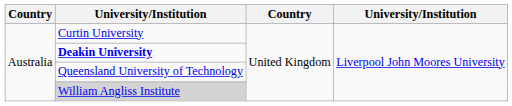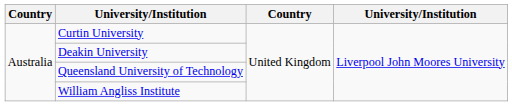(105, 52) bold -> (103, 52) normal
(119, 91) lightgrey background -> (119, 91) no background
